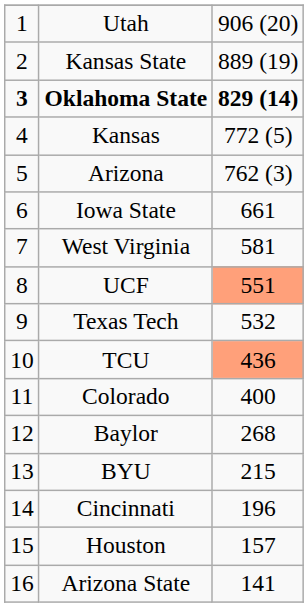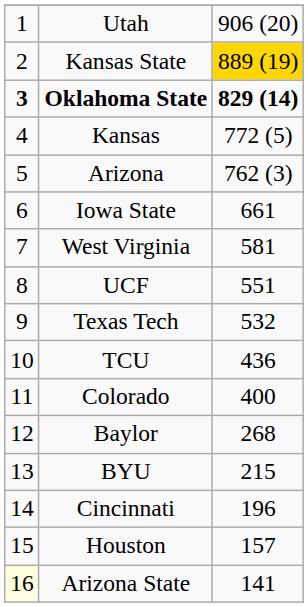(258, 60) no background -> (258, 60) gold background
(258, 284) lightsalmon background -> (258, 284) no background
(258, 359) lightsalmon background -> (258, 359) no background
(22, 583) no background -> (22, 583) lightyellow background
